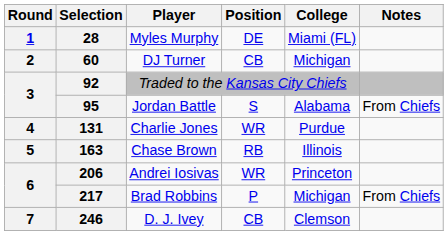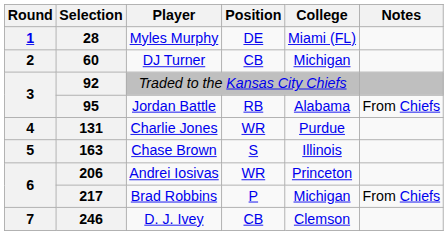(253, 106) S -> (253, 106) RB
(253, 151) RB -> (253, 151) S
